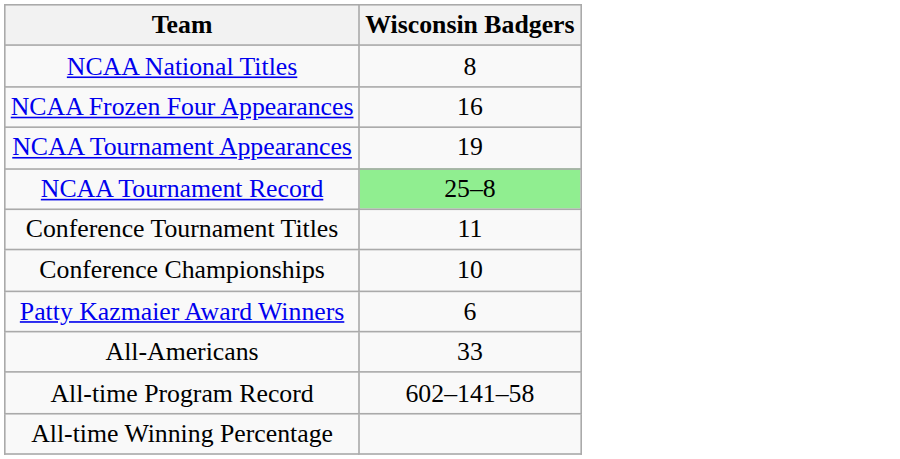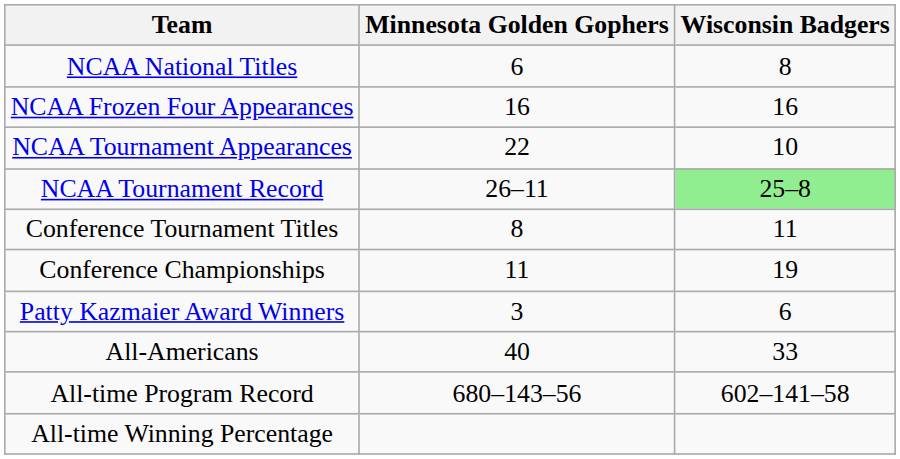+ column: (517, 24)
(470, 147) 19 -> (785, 147) 10
(470, 270) 10 -> (785, 270) 19
